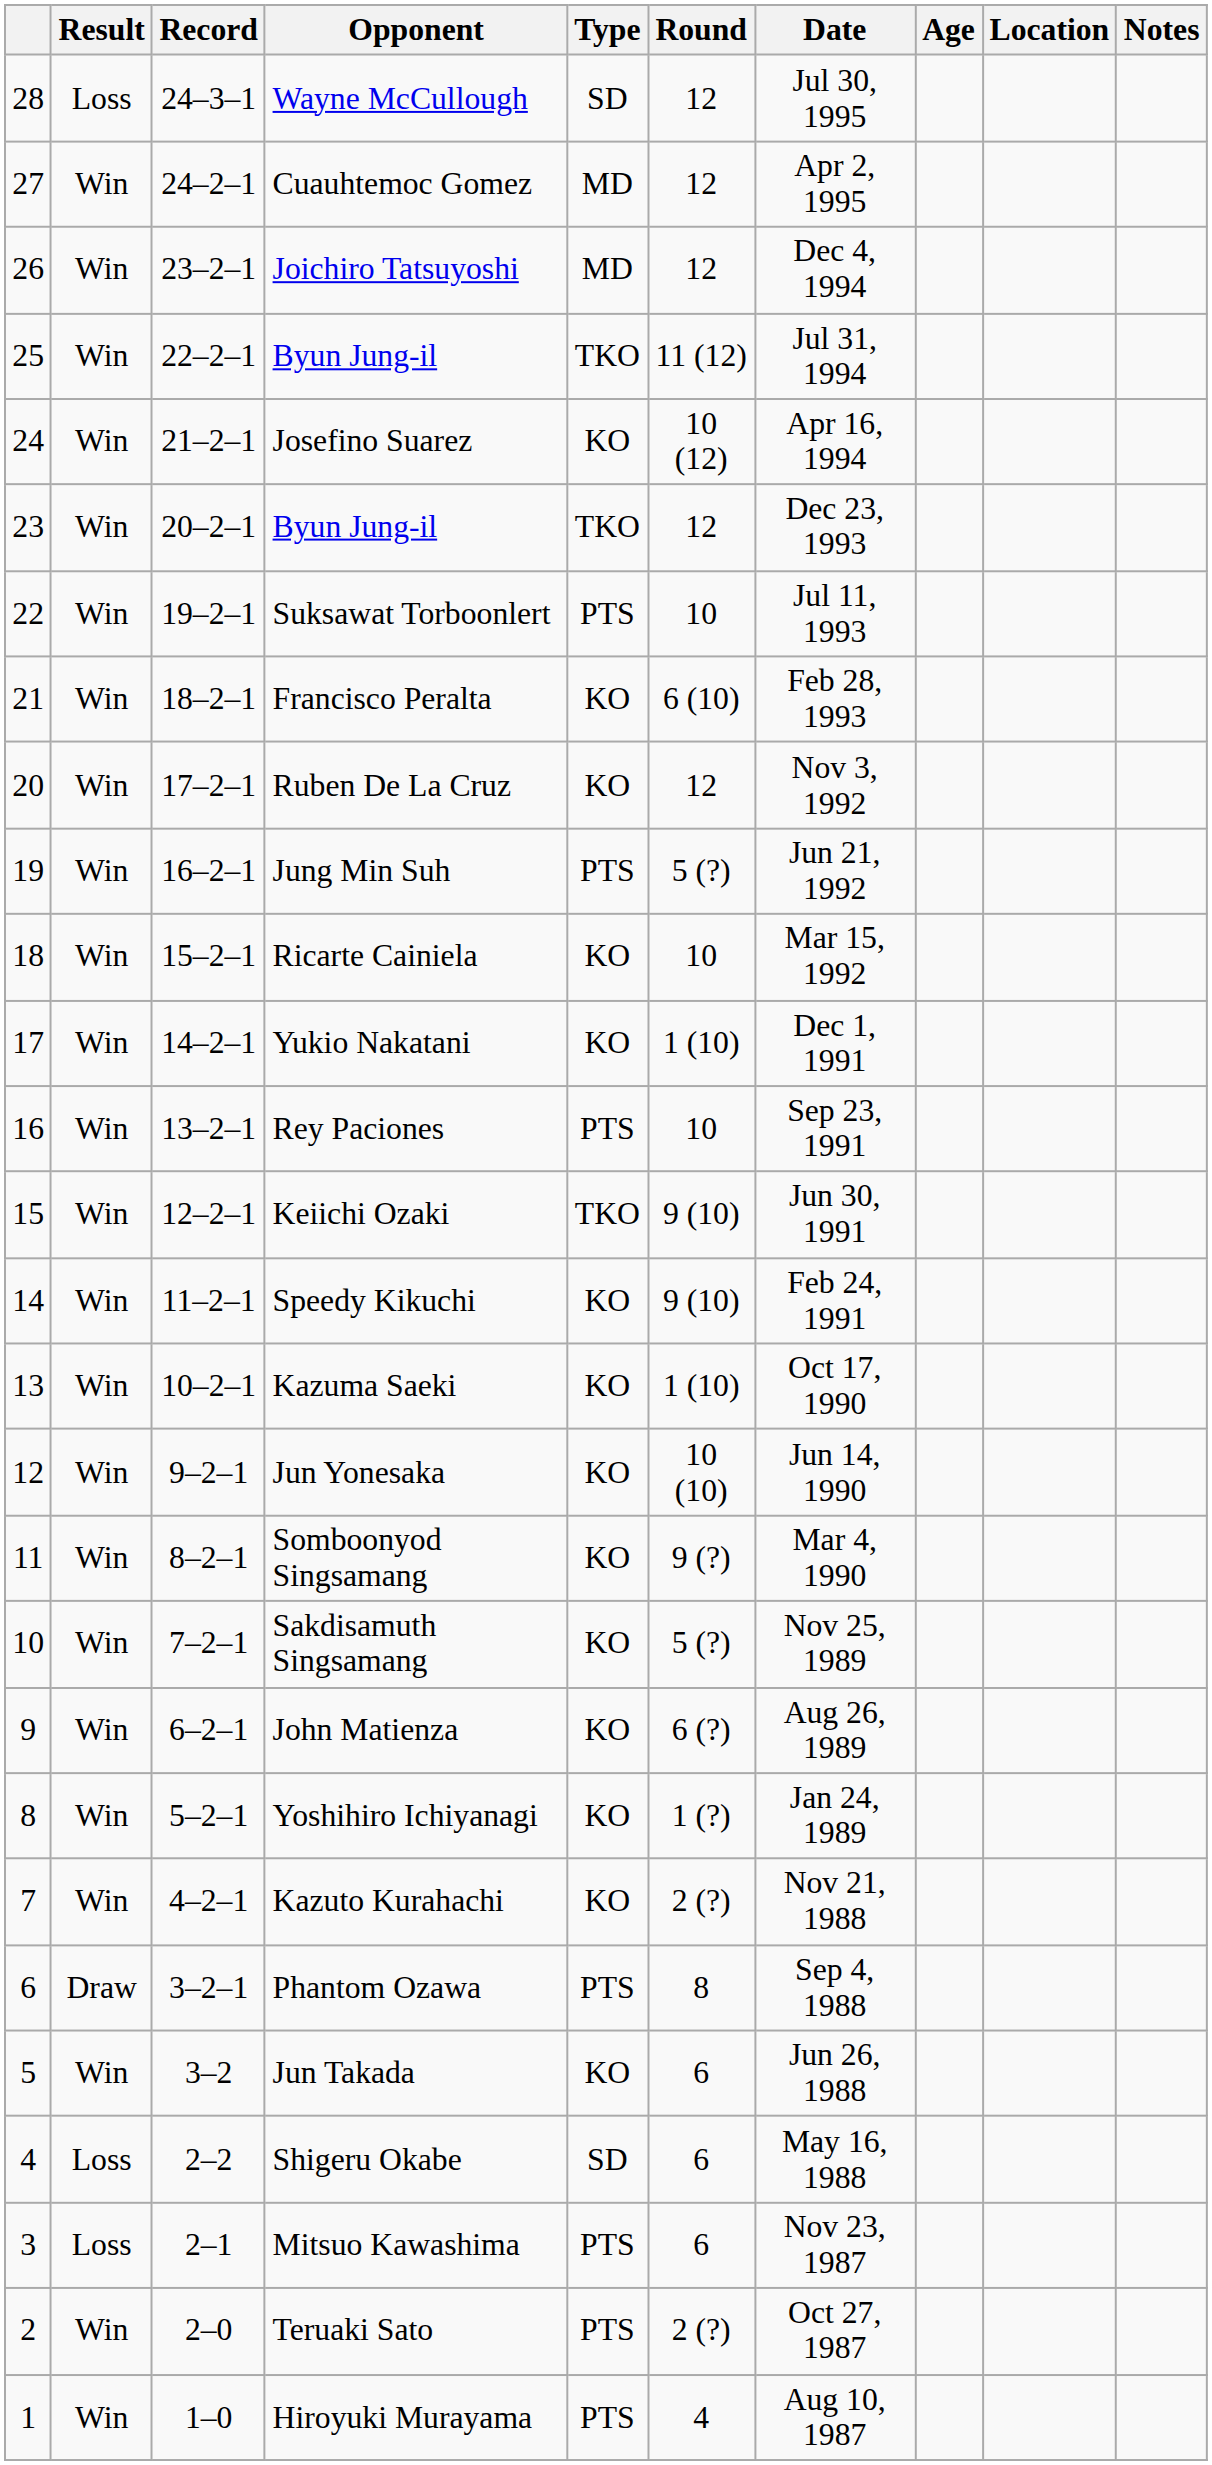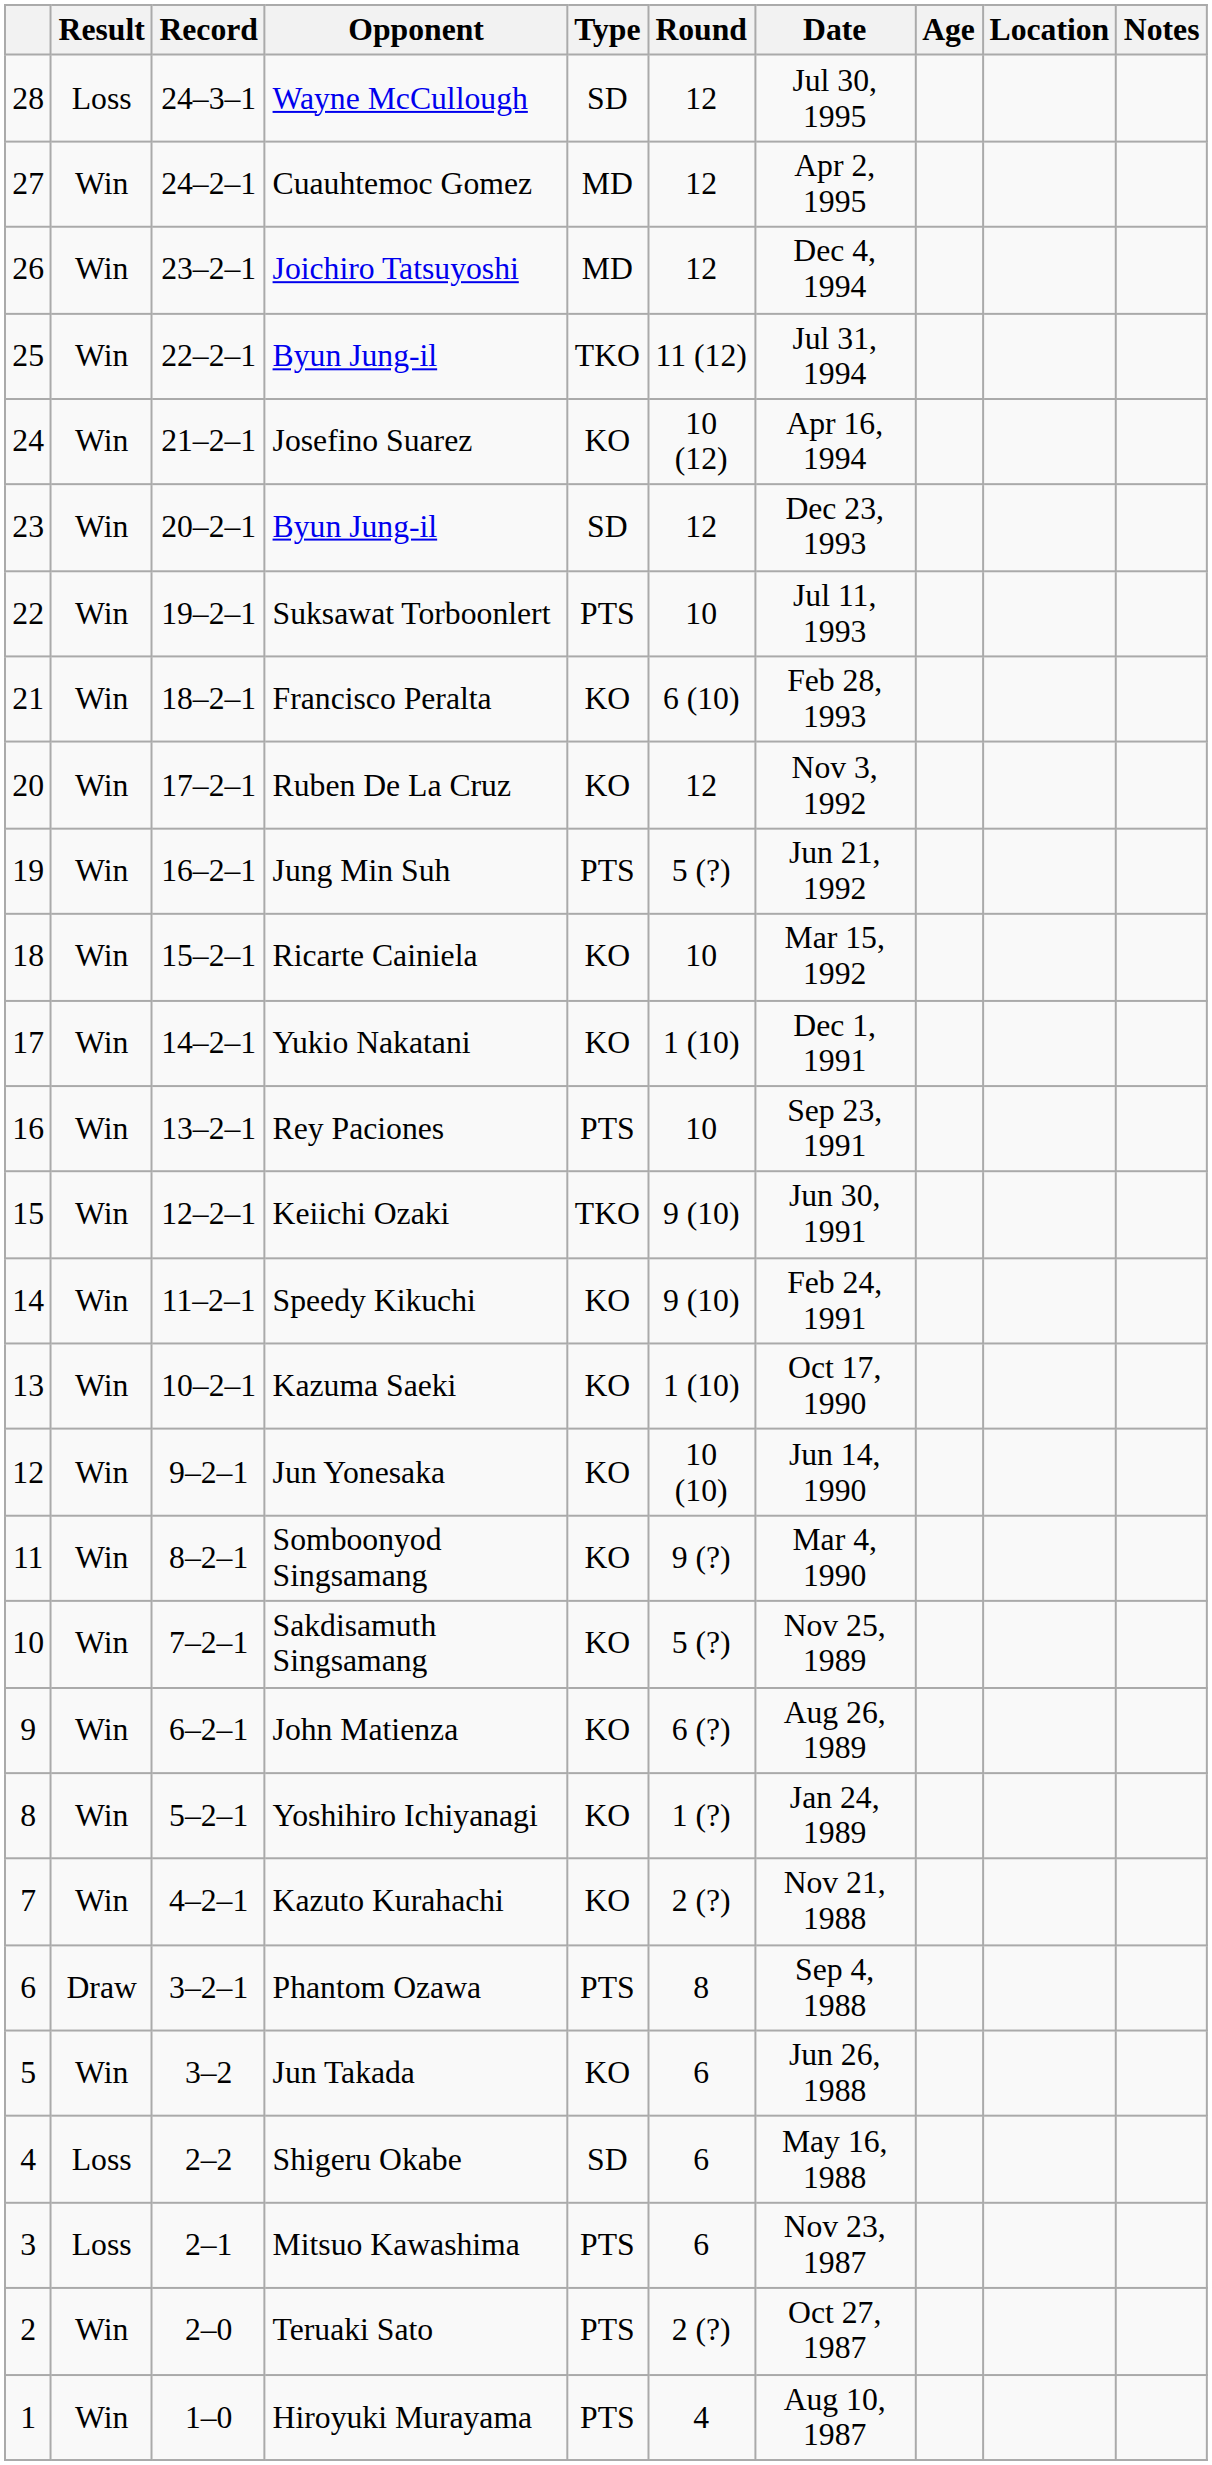(607, 527) TKO -> (607, 527) SD
